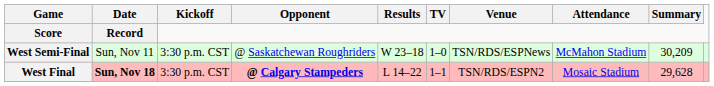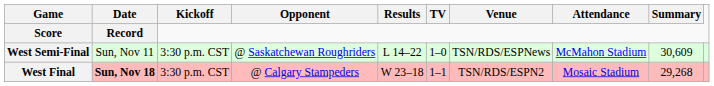(402, 52) W 23–18 -> (402, 52) L 14–22
(676, 52) 30,209 -> (676, 52) 30,609
(305, 72) bold -> (305, 72) normal
(402, 72) L 14–22 -> (402, 72) W 23–18
(676, 72) 29,628 -> (676, 72) 29,268
